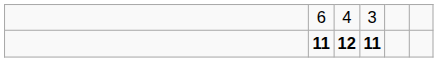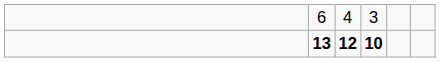(321, 43) 11 -> (322, 43) 13
(372, 43) 11 -> (374, 43) 10
